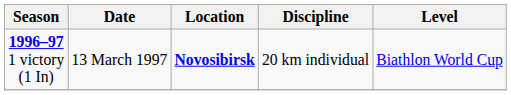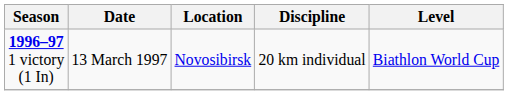(215, 59) bold -> (213, 59) normal
